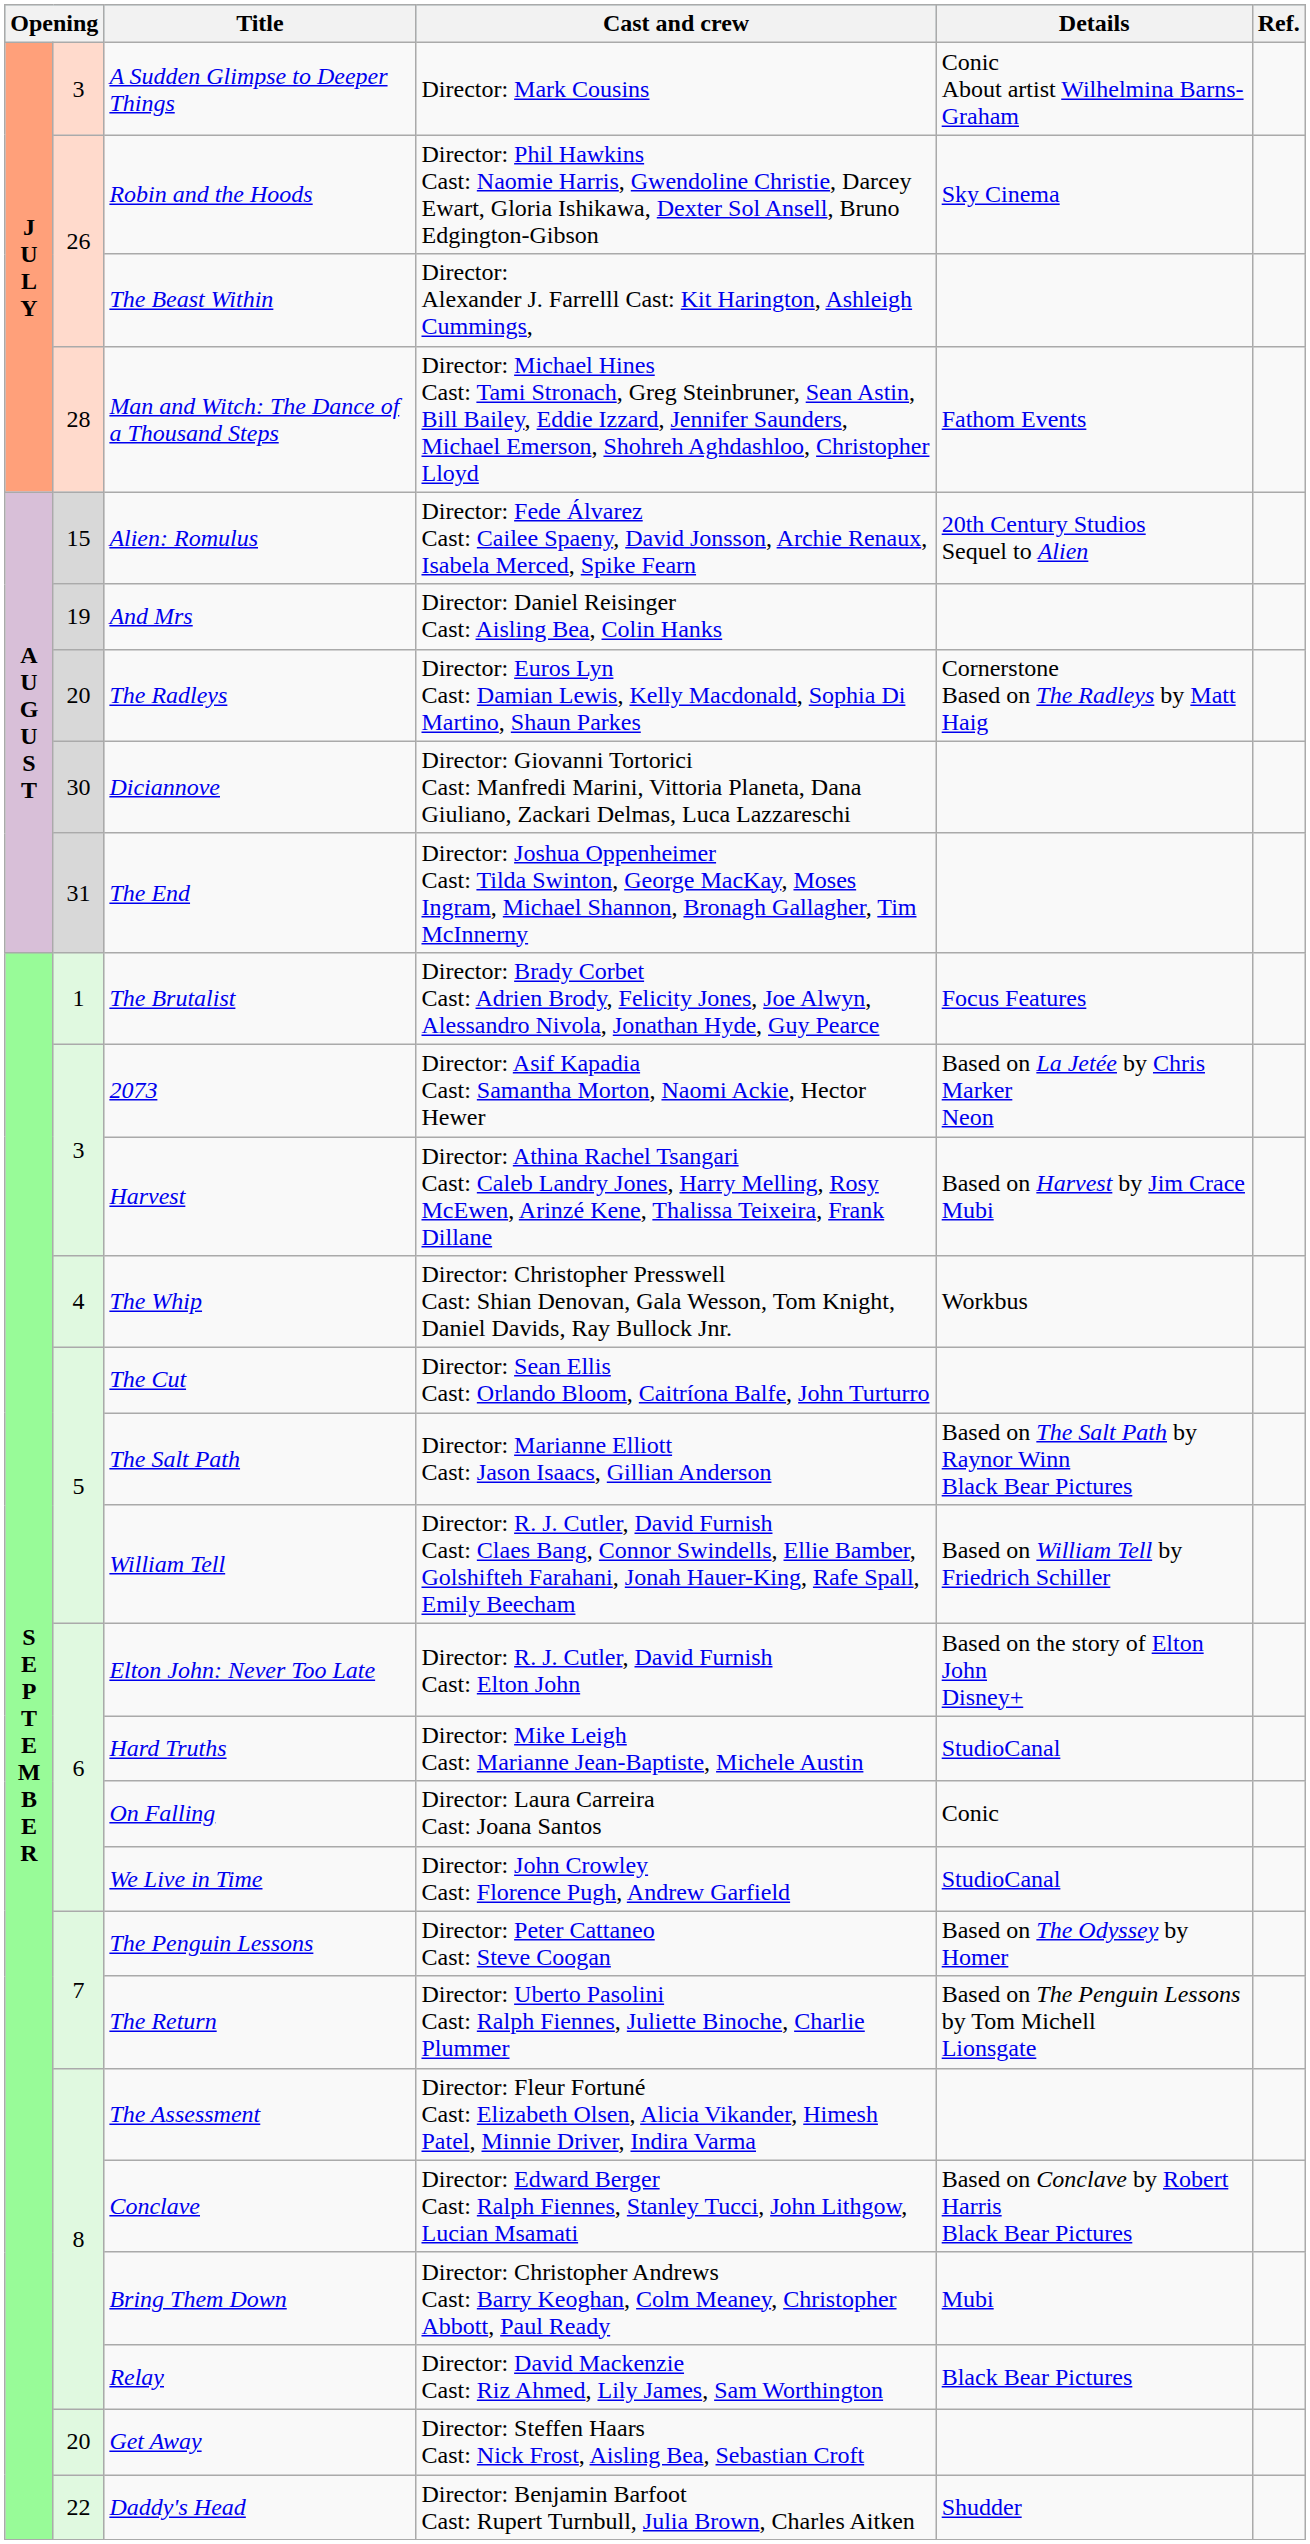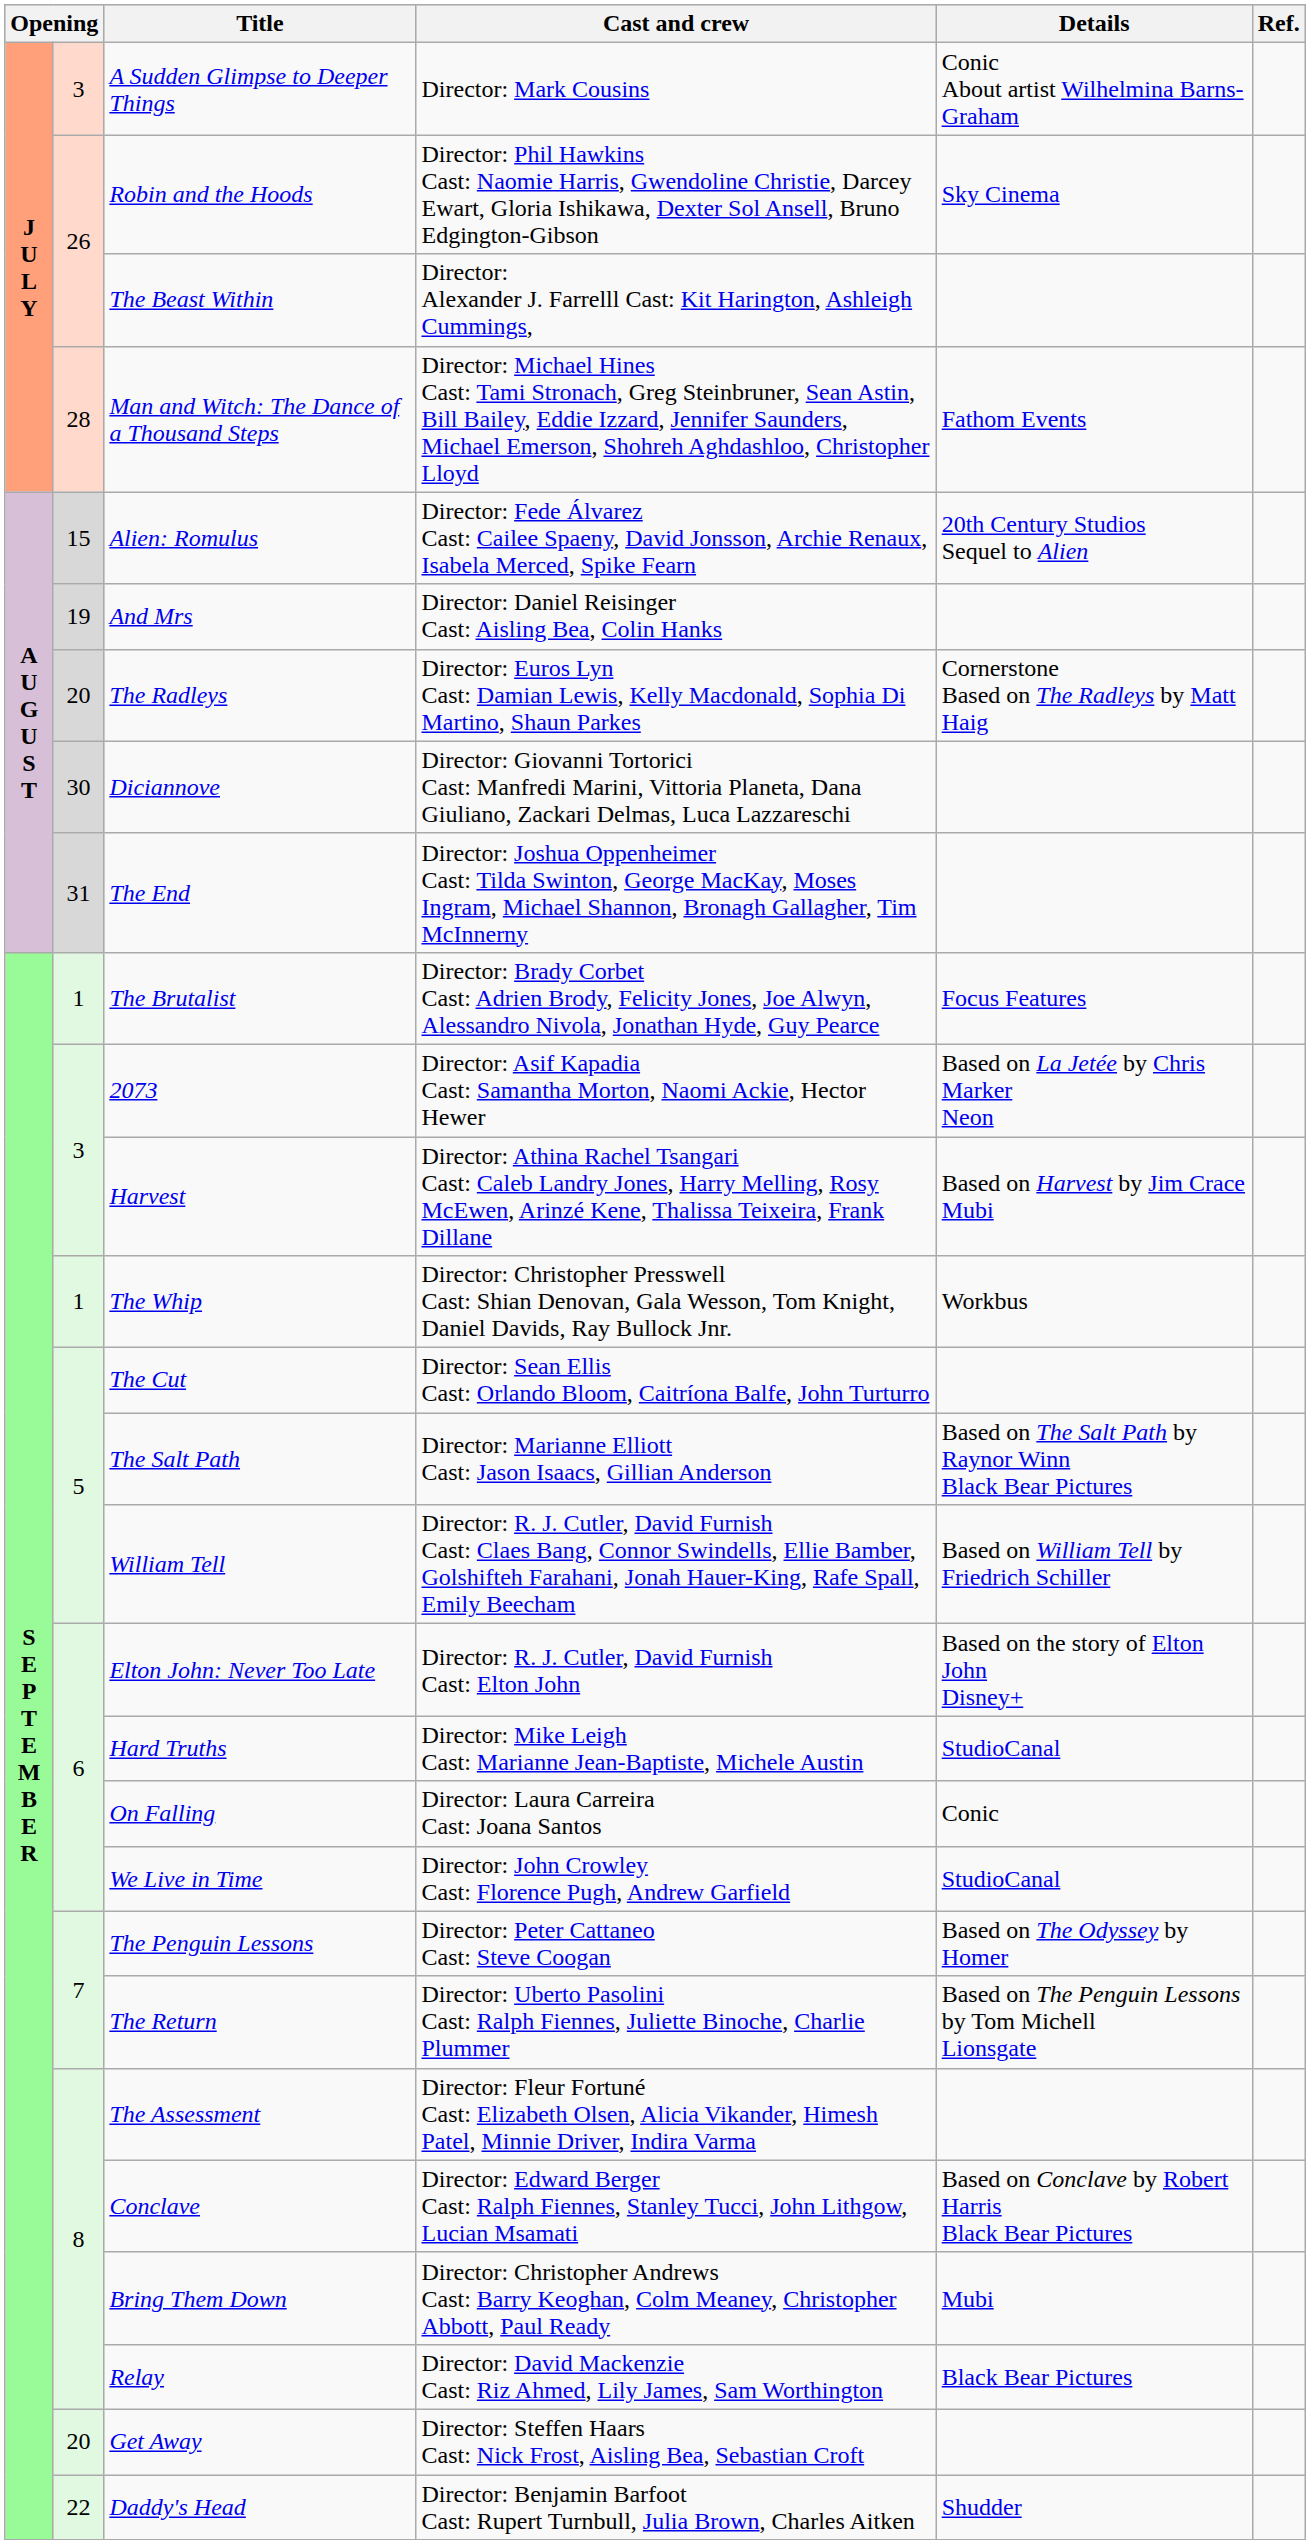(79, 1301) 4 -> (79, 1301) 1
